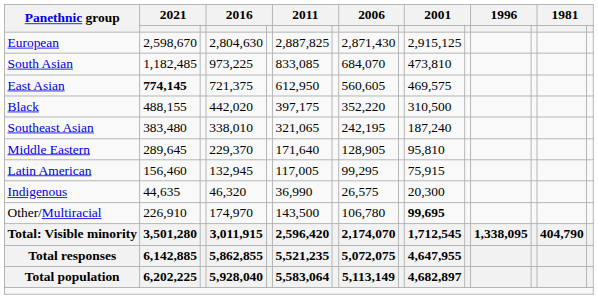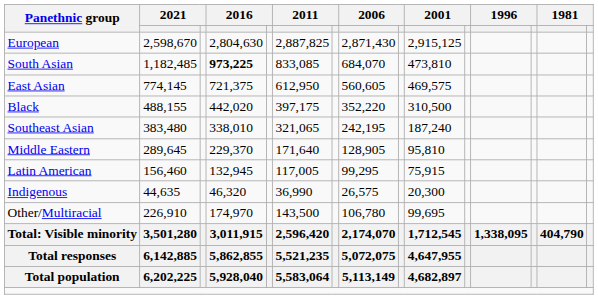(231, 63) normal -> (231, 63) bold
(165, 85) bold -> (165, 85) normal
(426, 213) bold -> (426, 213) normal
